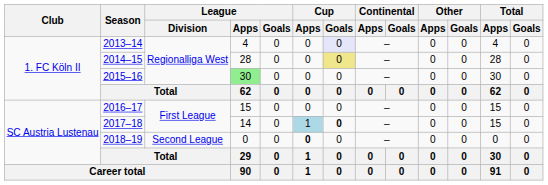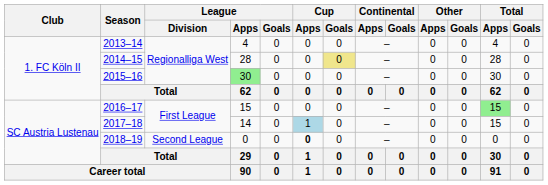(339, 44) lavender background -> (339, 44) no background
(495, 108) no background -> (495, 108) lightgreen background
(339, 124) bold -> (339, 124) normal
